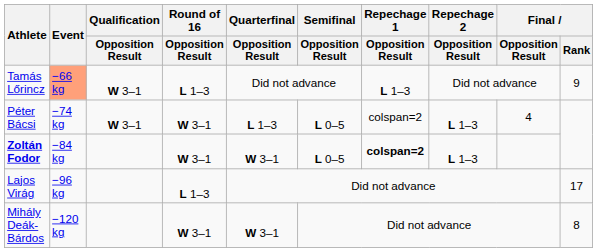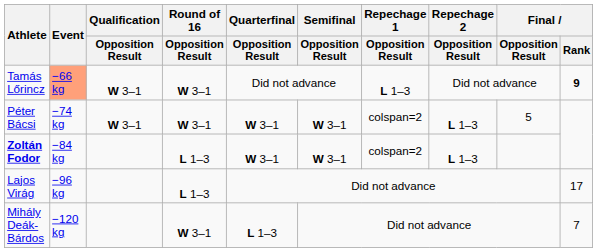(194, 91) L 1–3 -> (194, 91) W 3–1
(577, 83) normal -> (577, 83) bold
(262, 125) L 1–3 -> (262, 125) W 3–1
(330, 125) L 0–5 -> (330, 125) W 3–1
(529, 117) 4 -> (529, 117) 5
(194, 160) W 3–1 -> (194, 160) L 1–3
(330, 160) L 0–5 -> (330, 160) W 3–1
(395, 152) bold -> (395, 152) normal
(262, 234) W 3–1 -> (262, 234) L 1–3
(577, 226) 8 -> (577, 226) 7
